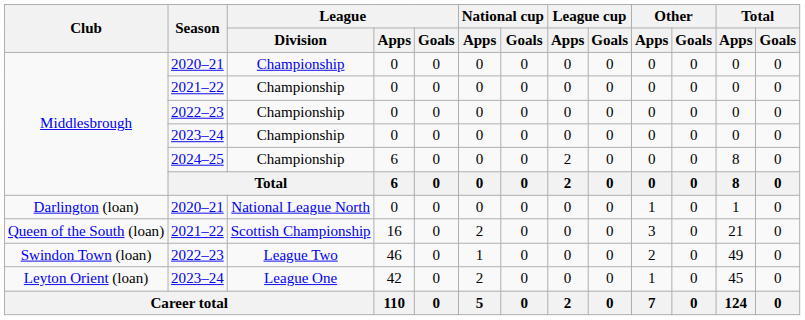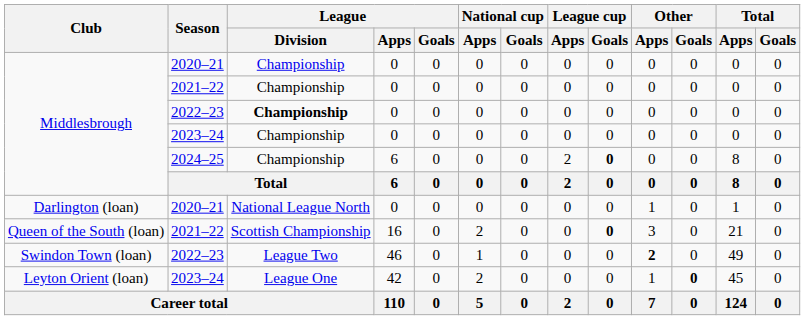(301, 111) normal -> (301, 111) bold
(610, 159) normal -> (610, 159) bold
(610, 231) normal -> (610, 231) bold
(652, 254) normal -> (652, 254) bold
(694, 278) normal -> (694, 278) bold
